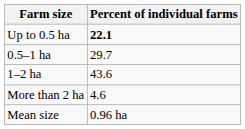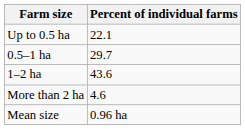(101, 34) bold -> (101, 34) normal
